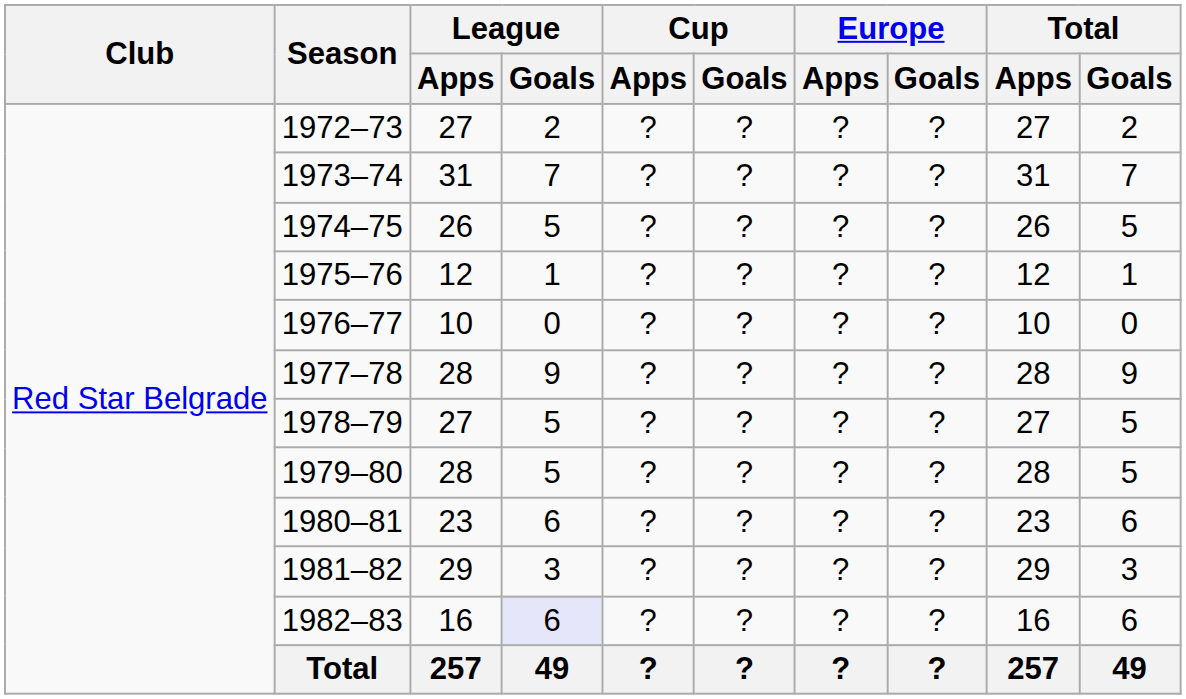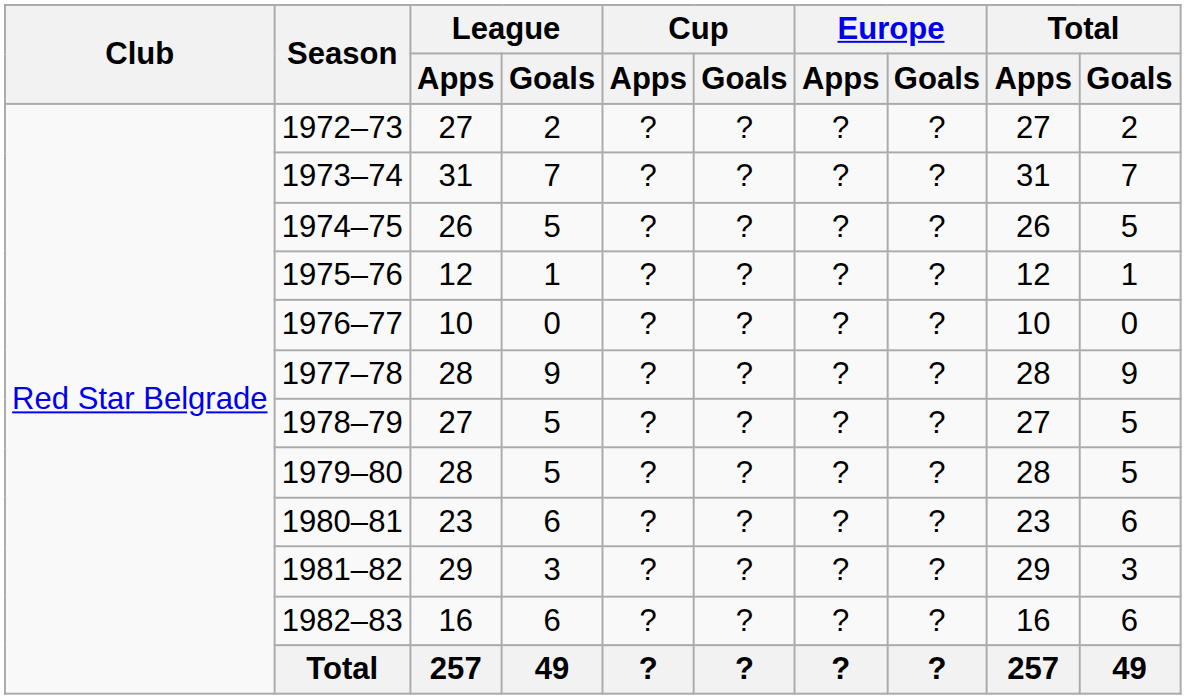(552, 619) lavender background -> (552, 619) no background
